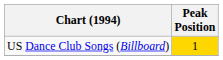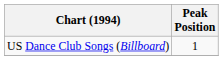(195, 45) gold background -> (195, 45) no background
